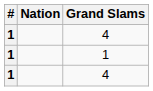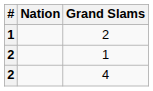(106, 34) 4 -> (106, 34) 2
(11, 55) 1 -> (11, 55) 2
(11, 75) 1 -> (11, 75) 2
